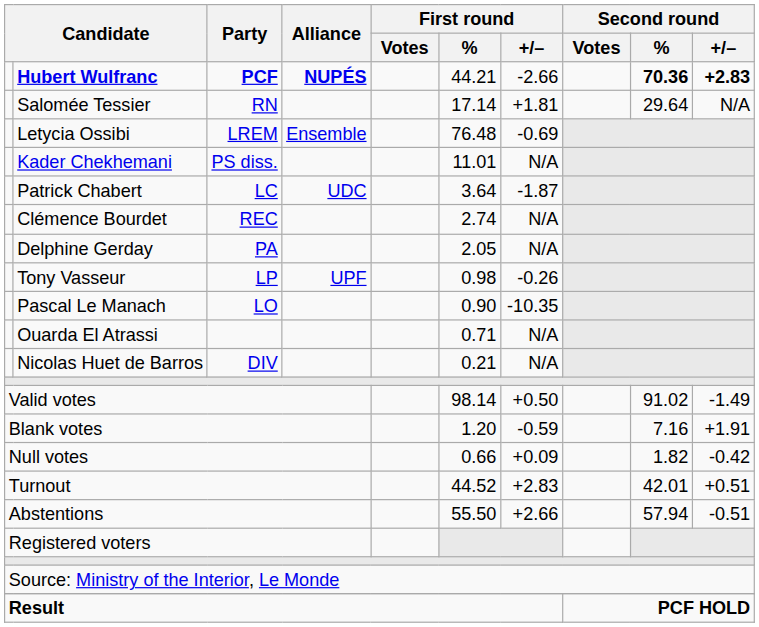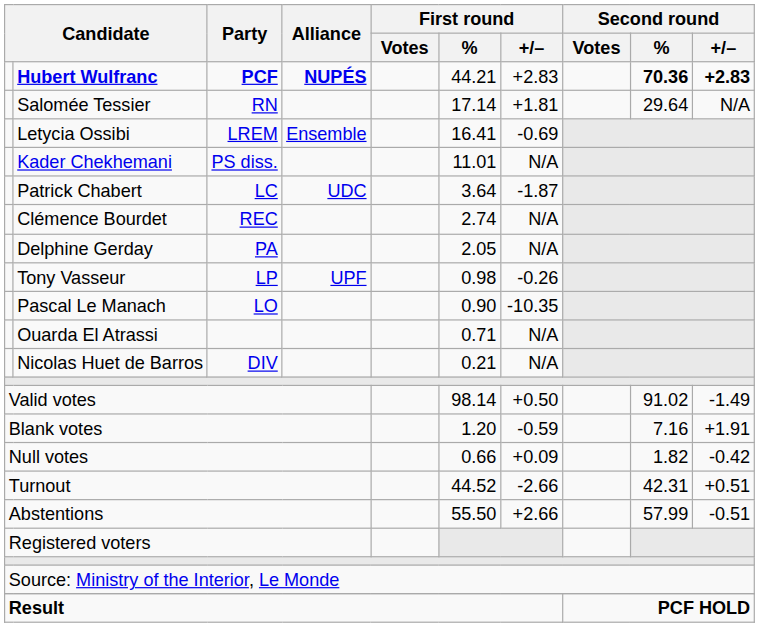(538, 76) -2.66 -> (535, 76) +2.83
(474, 134) 76.48 -> (474, 134) 16.41
(535, 486) +2.83 -> (538, 486) -2.66
(666, 486) 42.01 -> (666, 486) 42.31
(666, 514) 57.94 -> (666, 514) 57.99
